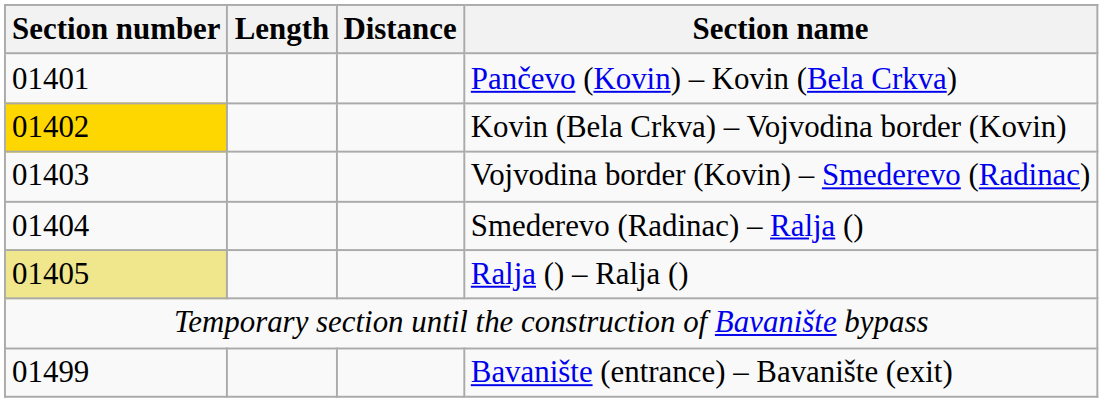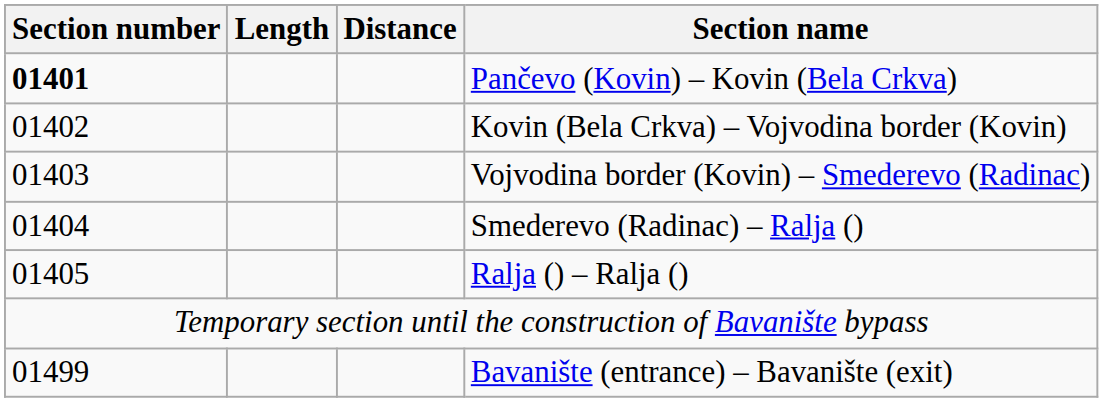(51, 77) normal -> (51, 77) bold
(51, 126) gold background -> (51, 126) no background
(51, 273) khaki background -> (51, 273) no background
